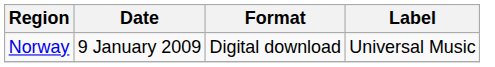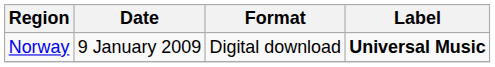(412, 47) normal -> (417, 47) bold
